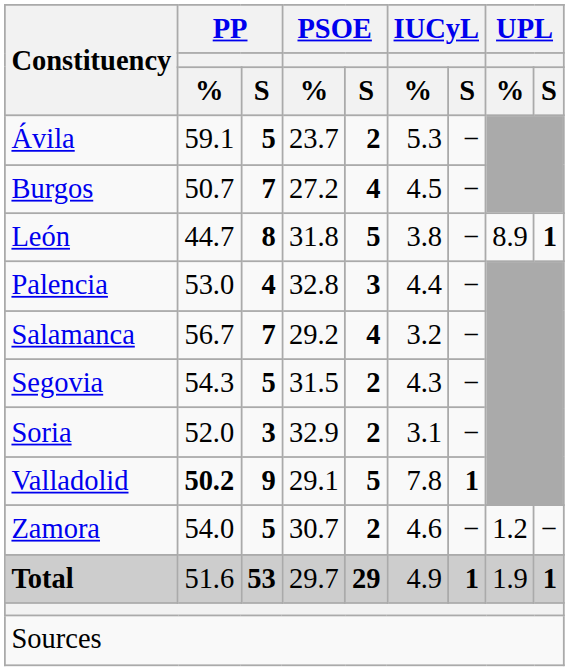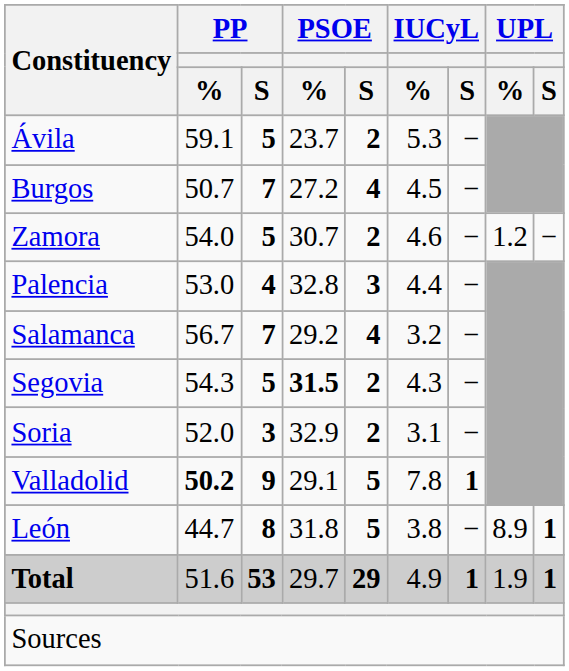rows swapped: (41, 236) <-> (56, 529)
(314, 383) normal -> (314, 383) bold
